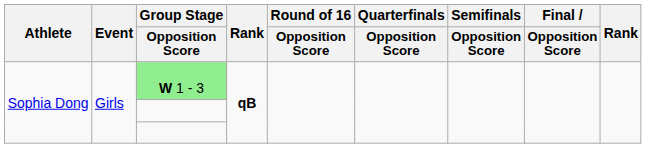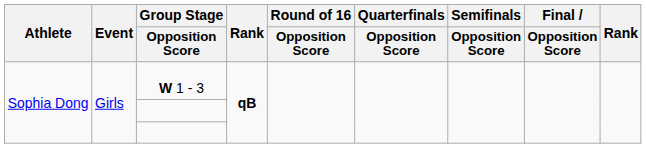(181, 89) lightgreen background -> (181, 89) no background
